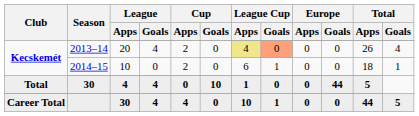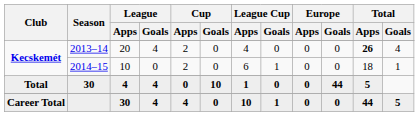(246, 49) khaki background -> (246, 49) no background
(277, 49) lightsalmon background -> (277, 49) no background
(368, 49) normal -> (368, 49) bold
